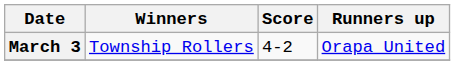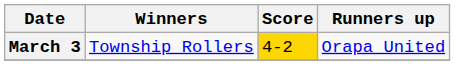(277, 47) no background -> (277, 47) gold background
